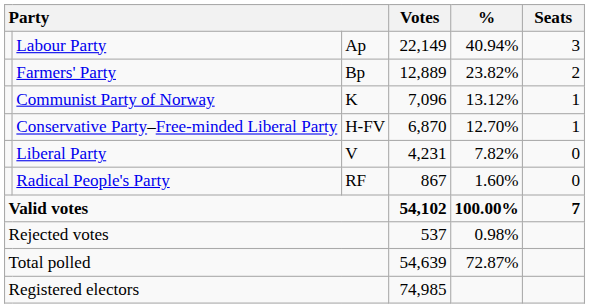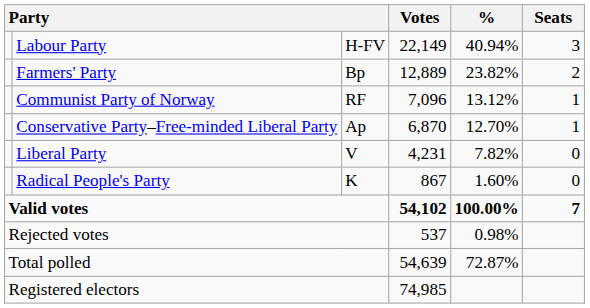(356, 45) Ap -> (365, 45) H-FV
(351, 99) K -> (356, 99) RF
(365, 126) H-FV -> (356, 126) Ap
(356, 180) RF -> (351, 180) K
